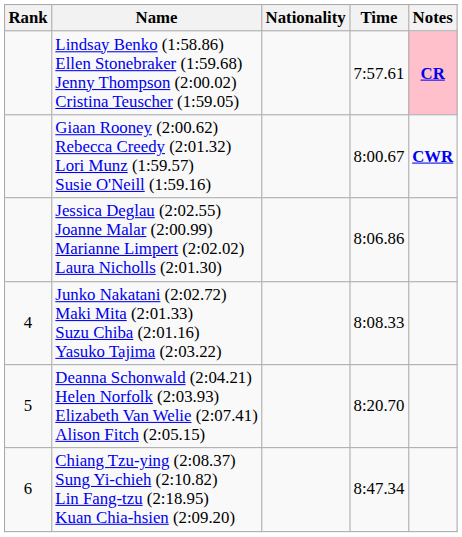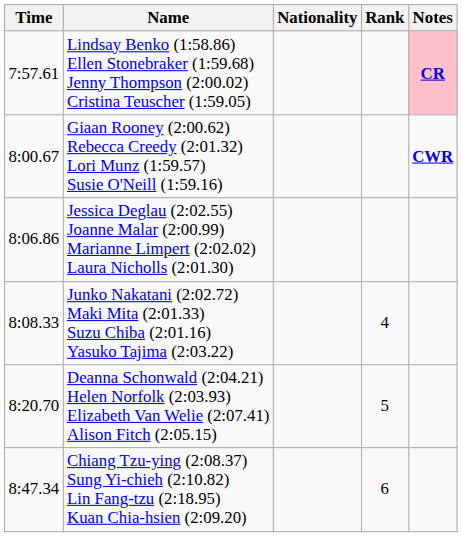columns swapped: (28, 17) <-> (379, 17)
